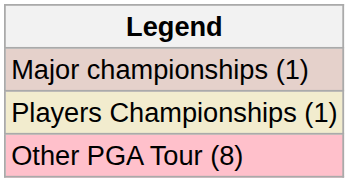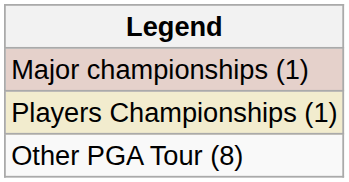(127, 156) pink background -> (127, 156) no background
